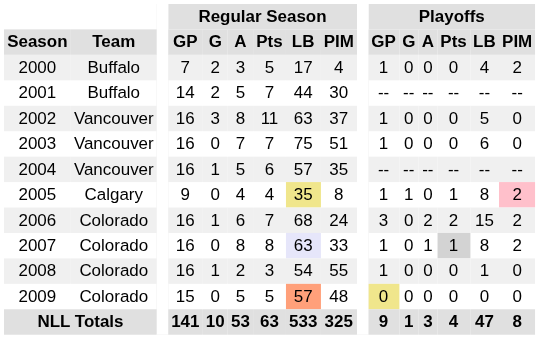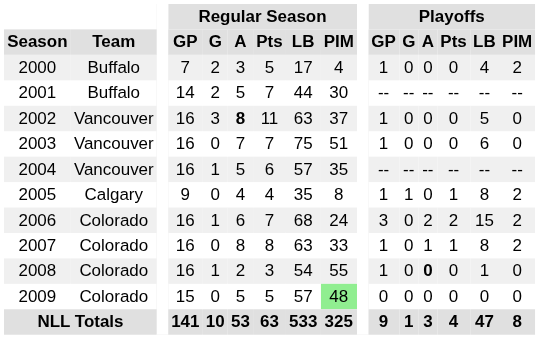(240, 118) normal -> (240, 118) bold
(303, 194) khaki background -> (303, 194) no background
(517, 194) pink background -> (517, 194) no background
(303, 245) lavender background -> (303, 245) no background
(454, 245) lightgrey background -> (454, 245) no background
(428, 271) normal -> (428, 271) bold
(303, 296) lightsalmon background -> (303, 296) no background
(339, 296) no background -> (339, 296) lightgreen background
(384, 296) khaki background -> (384, 296) no background
